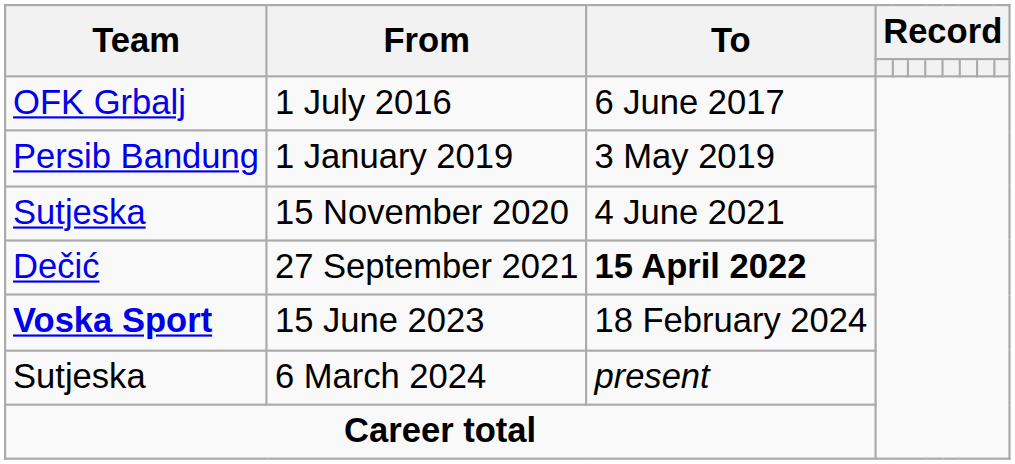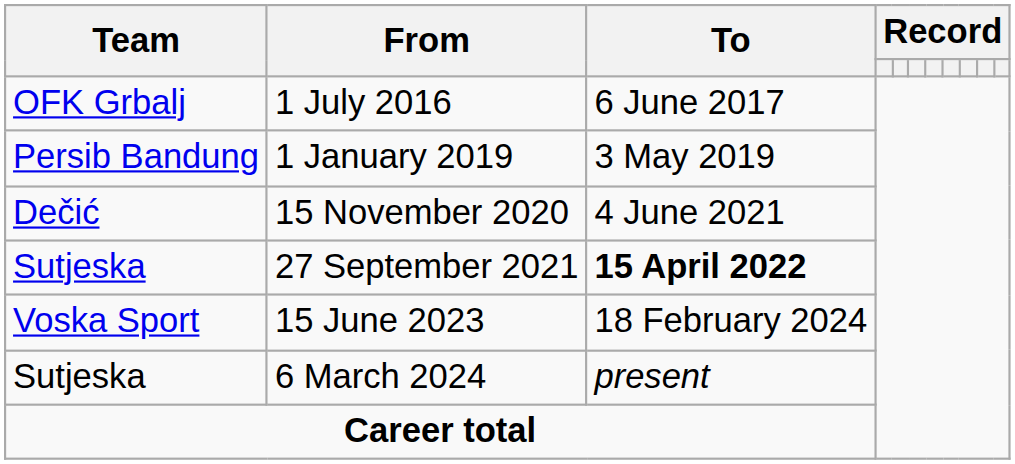(79, 212) Sutjeska -> (56, 212) Dečić
(56, 267) Dečić -> (79, 267) Sutjeska
(113, 321) bold -> (106, 321) normal
